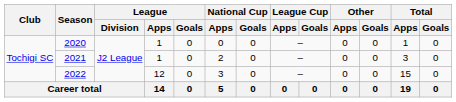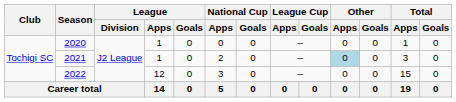(345, 58) no background -> (345, 58) lightblue background
